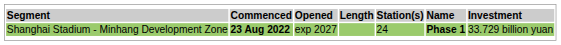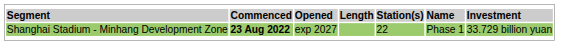(382, 30) 24 -> (382, 30) 22
(446, 30) bold -> (445, 30) normal
